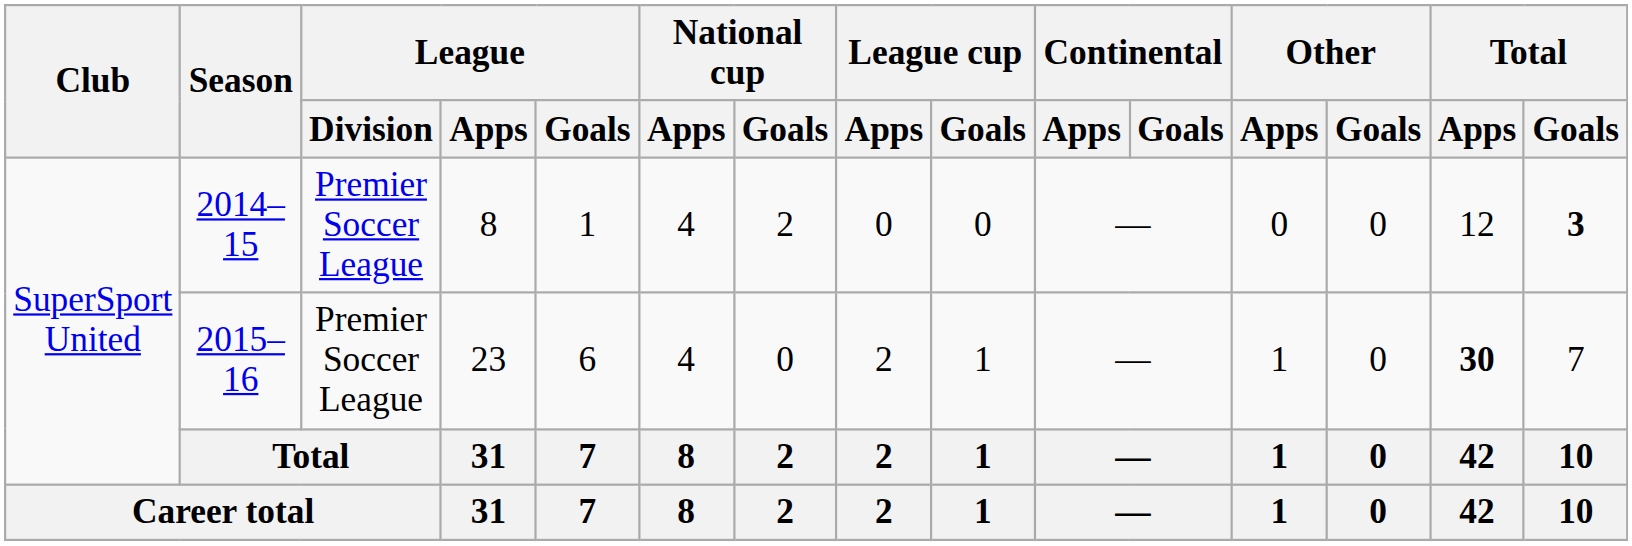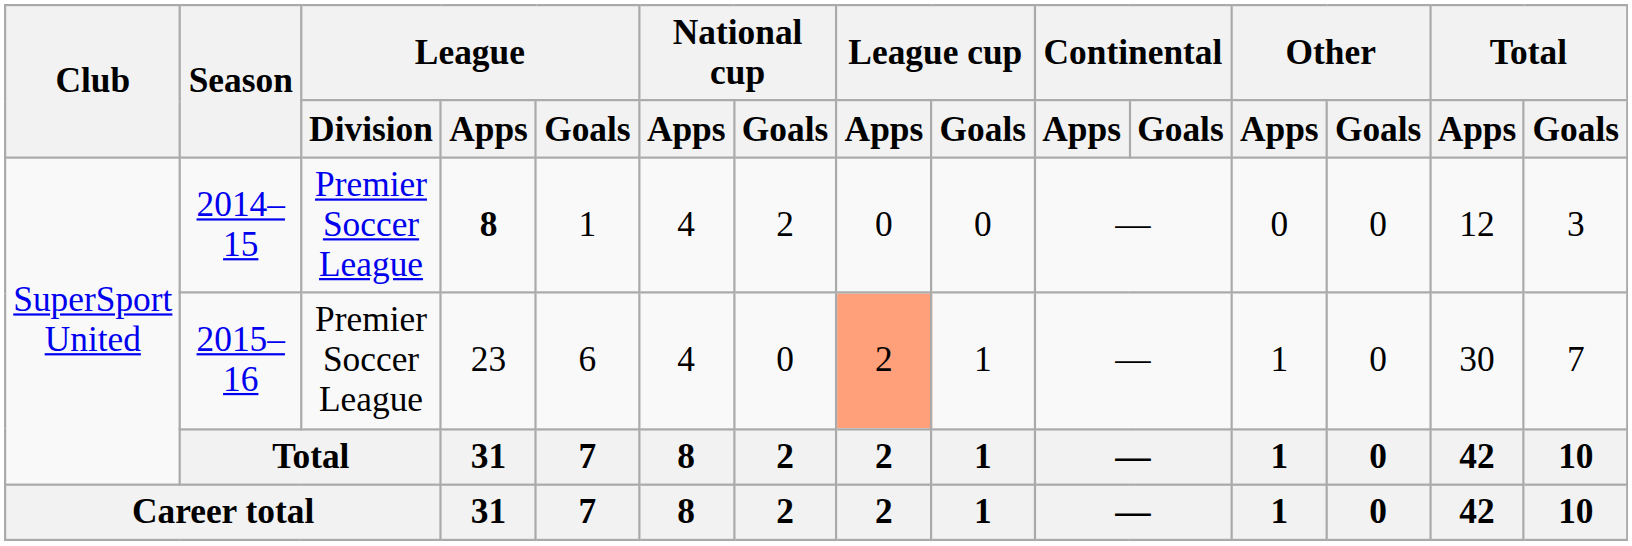(489, 224) normal -> (489, 224) bold
(1576, 224) bold -> (1576, 224) normal
(884, 359) no background -> (884, 359) lightsalmon background
(1477, 359) bold -> (1477, 359) normal
